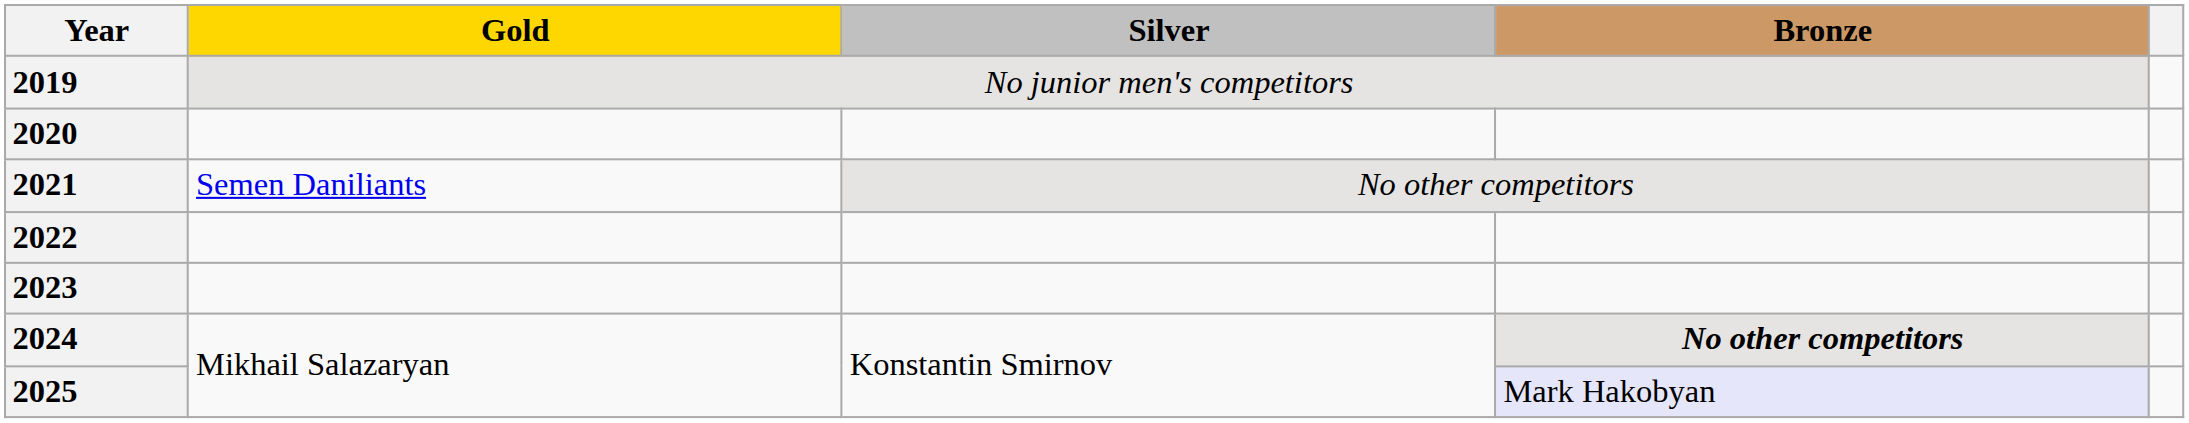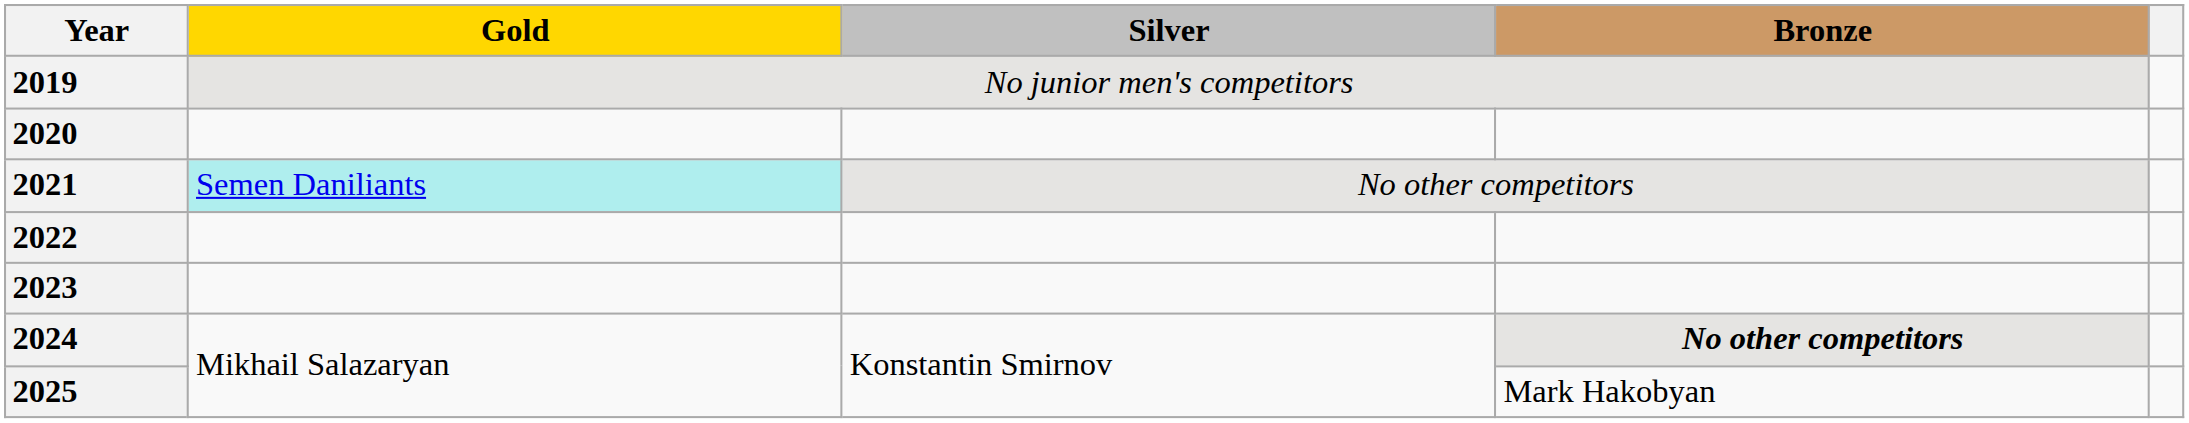(311, 184) no background -> (311, 184) paleturquoise background
(1609, 390) lavender background -> (1609, 390) no background
